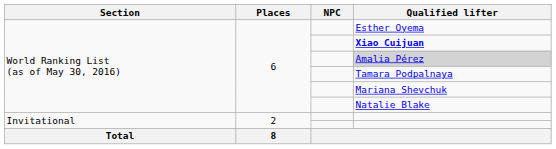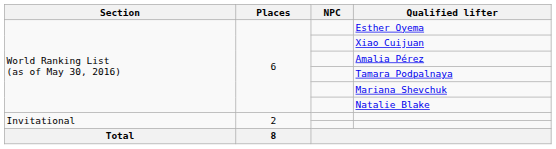(390, 43) bold -> (390, 43) normal
(390, 58) lightgrey background -> (390, 58) no background
